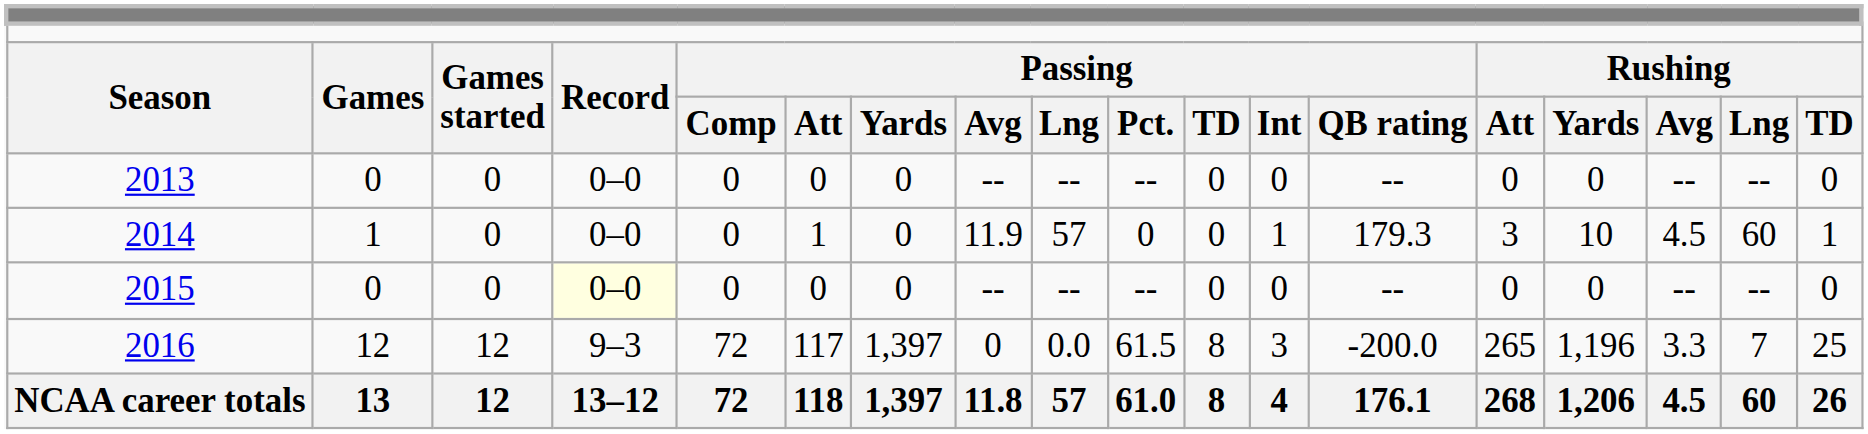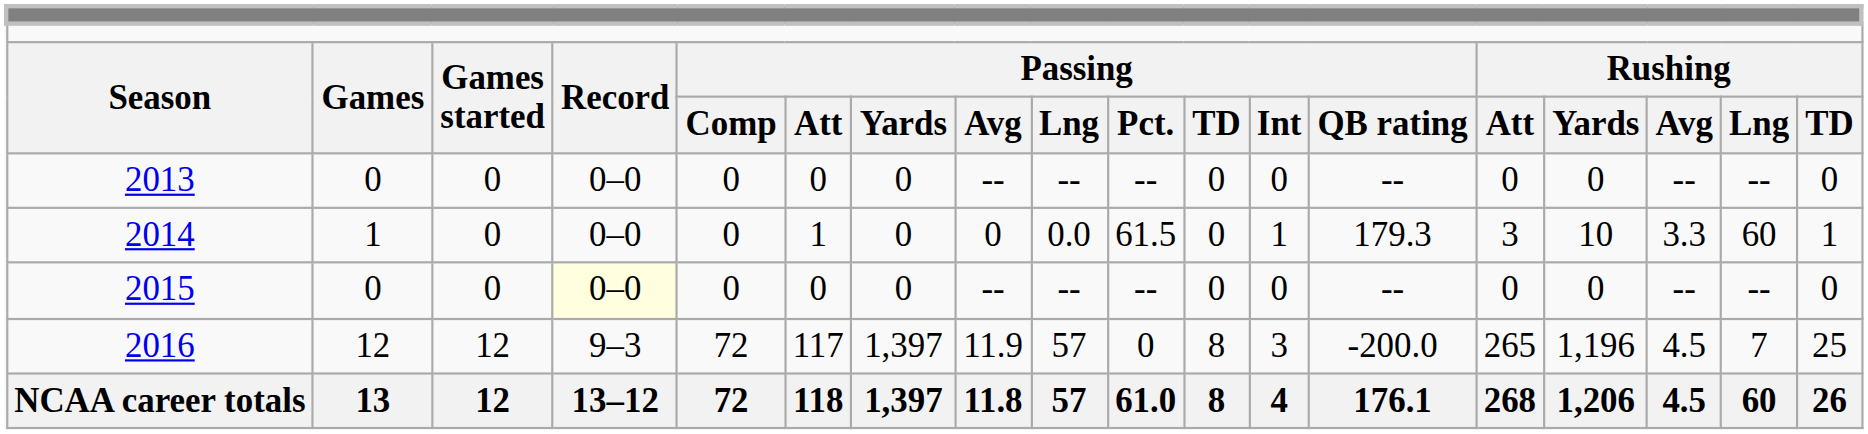(993, 234) 11.9 -> (993, 234) 0
(1069, 234) 57 -> (1069, 234) 0.0
(1146, 234) 0 -> (1146, 234) 61.5
(1684, 234) 4.5 -> (1684, 234) 3.3
(993, 345) 0 -> (993, 345) 11.9
(1069, 345) 0.0 -> (1069, 345) 57
(1146, 345) 61.5 -> (1146, 345) 0
(1684, 345) 3.3 -> (1684, 345) 4.5
